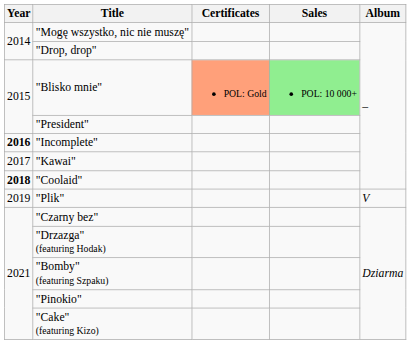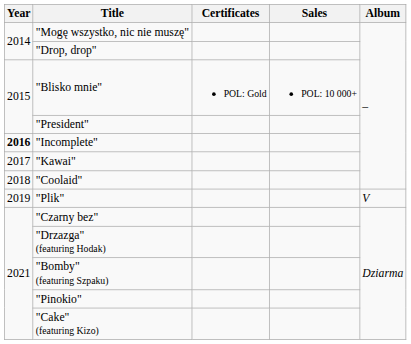(231, 94) lightsalmon background -> (231, 94) no background
(314, 94) lightgreen background -> (314, 94) no background
(19, 179) bold -> (19, 179) normal
